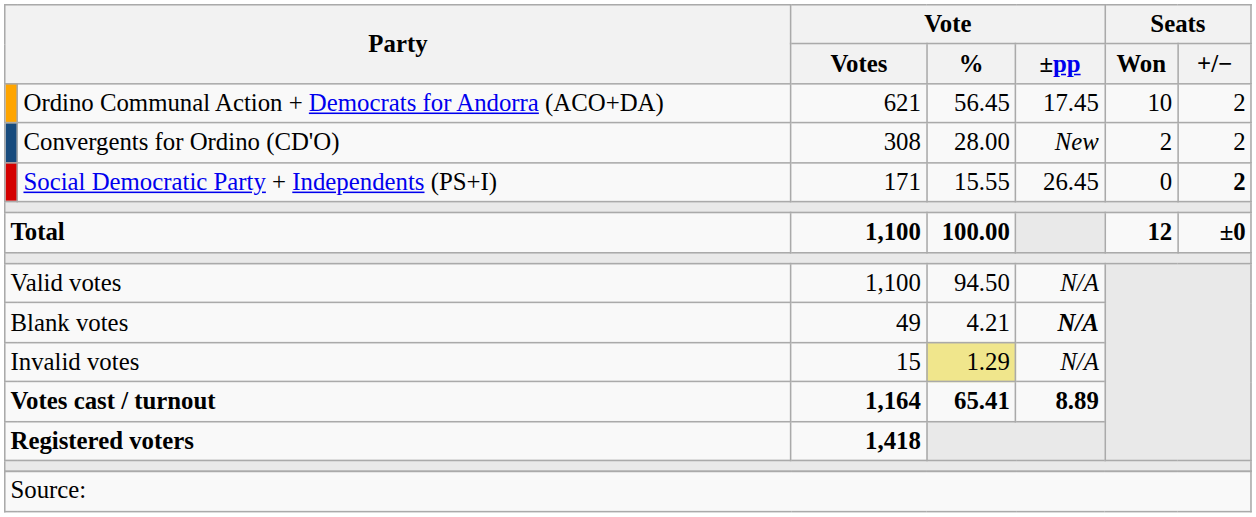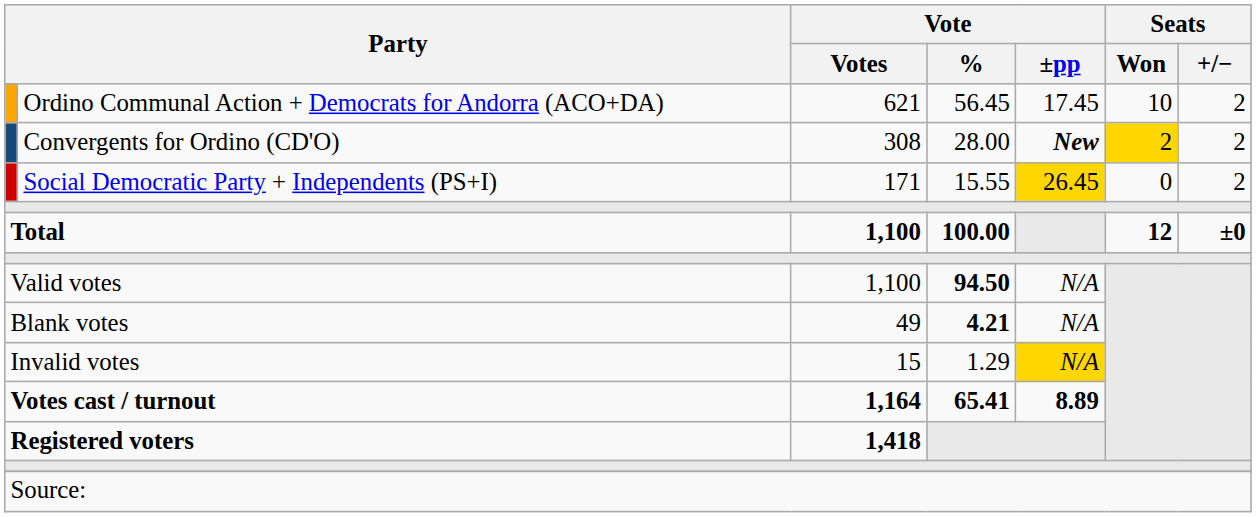(1077, 142) normal -> (1076, 142) bold
(1166, 142) no background -> (1166, 142) gold background
(1071, 181) no background -> (1071, 181) gold background
(1239, 181) bold -> (1239, 181) normal
(982, 283) normal -> (982, 283) bold
(988, 322) normal -> (988, 322) bold
(1078, 322) bold -> (1079, 322) normal
(988, 361) khaki background -> (988, 361) no background
(1079, 361) no background -> (1079, 361) gold background
